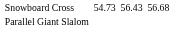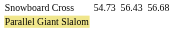(47, 21) no background -> (47, 21) khaki background
